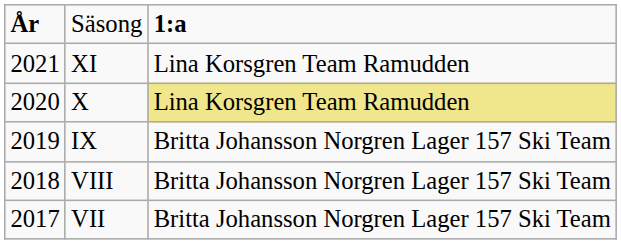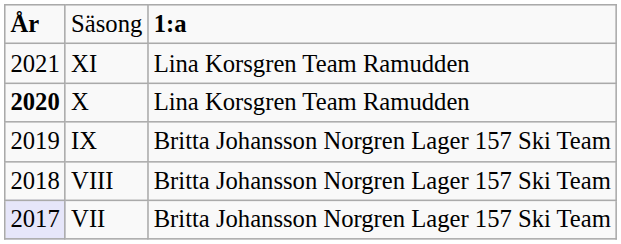(35, 102) normal -> (35, 102) bold
(312, 102) khaki background -> (312, 102) no background
(35, 219) no background -> (35, 219) lavender background
